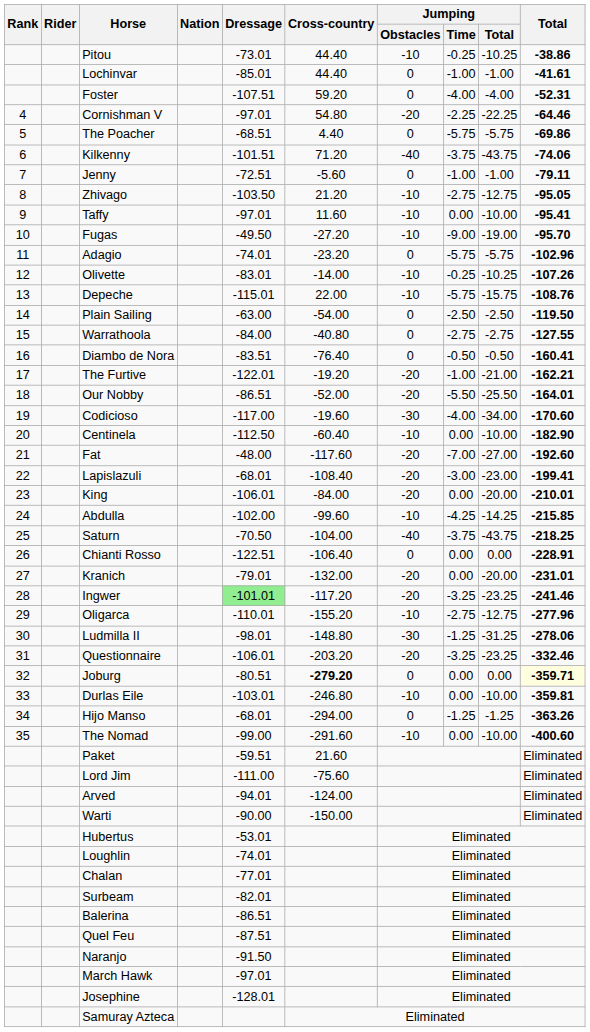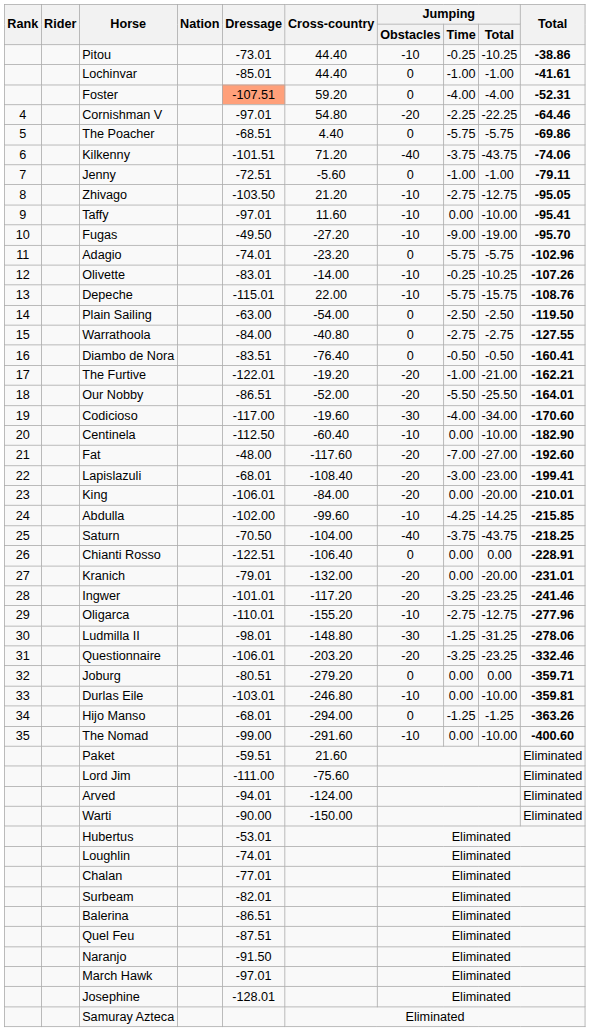(254, 94) no background -> (254, 94) lightsalmon background
(254, 595) lightgreen background -> (254, 595) no background
(331, 676) bold -> (331, 676) normal
(553, 676) lightyellow background -> (553, 676) no background
